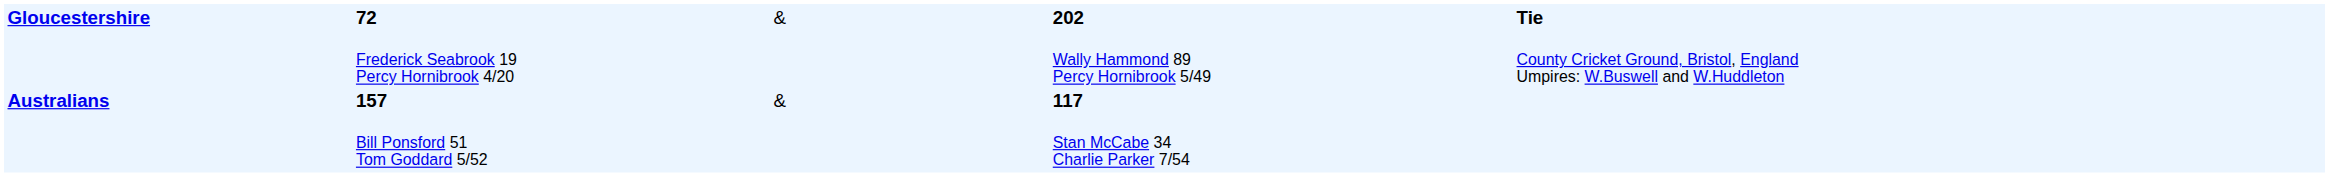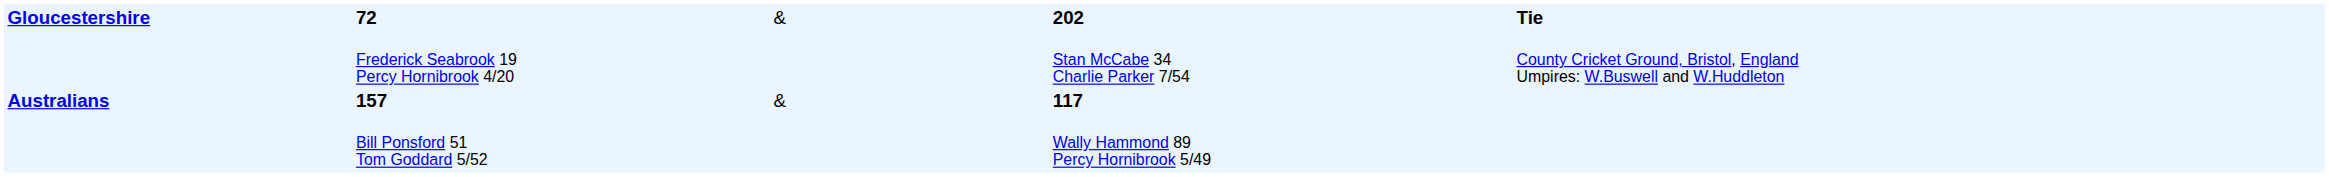(1132, 68) Wally Hammond 89 Percy Hornibrook 5/49 -> (1121, 68) Stan McCabe 34 Charlie Parker 7/54
(1121, 151) Stan McCabe 34 Charlie Parker 7/54 -> (1132, 151) Wally Hammond 89 Percy Hornibrook 5/49
